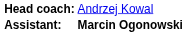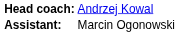(130, 25) bold -> (126, 25) normal
